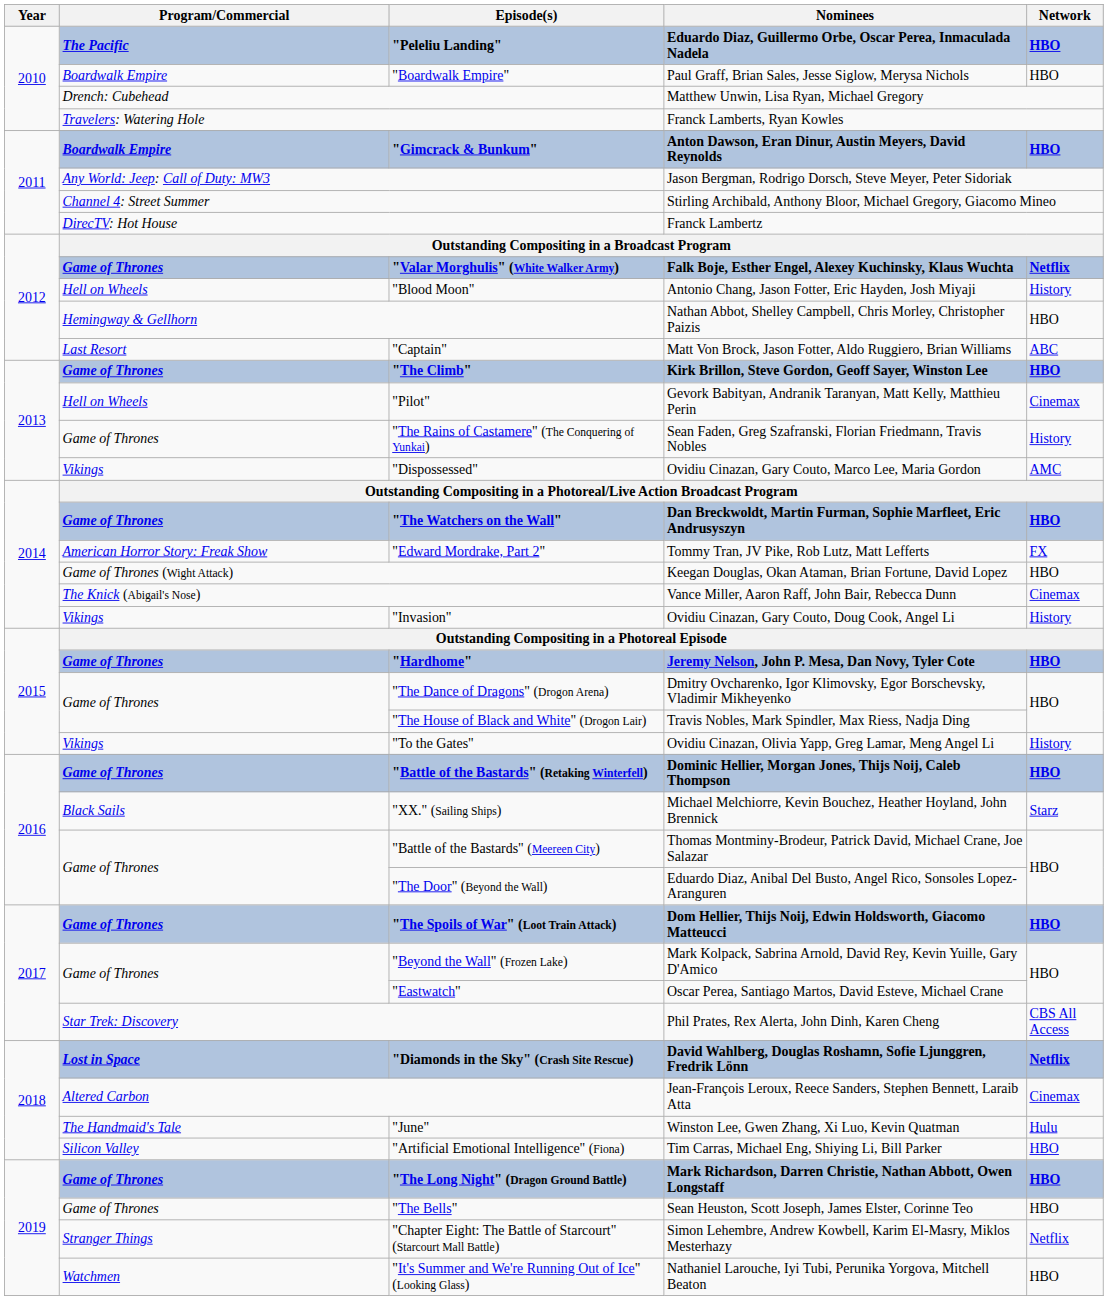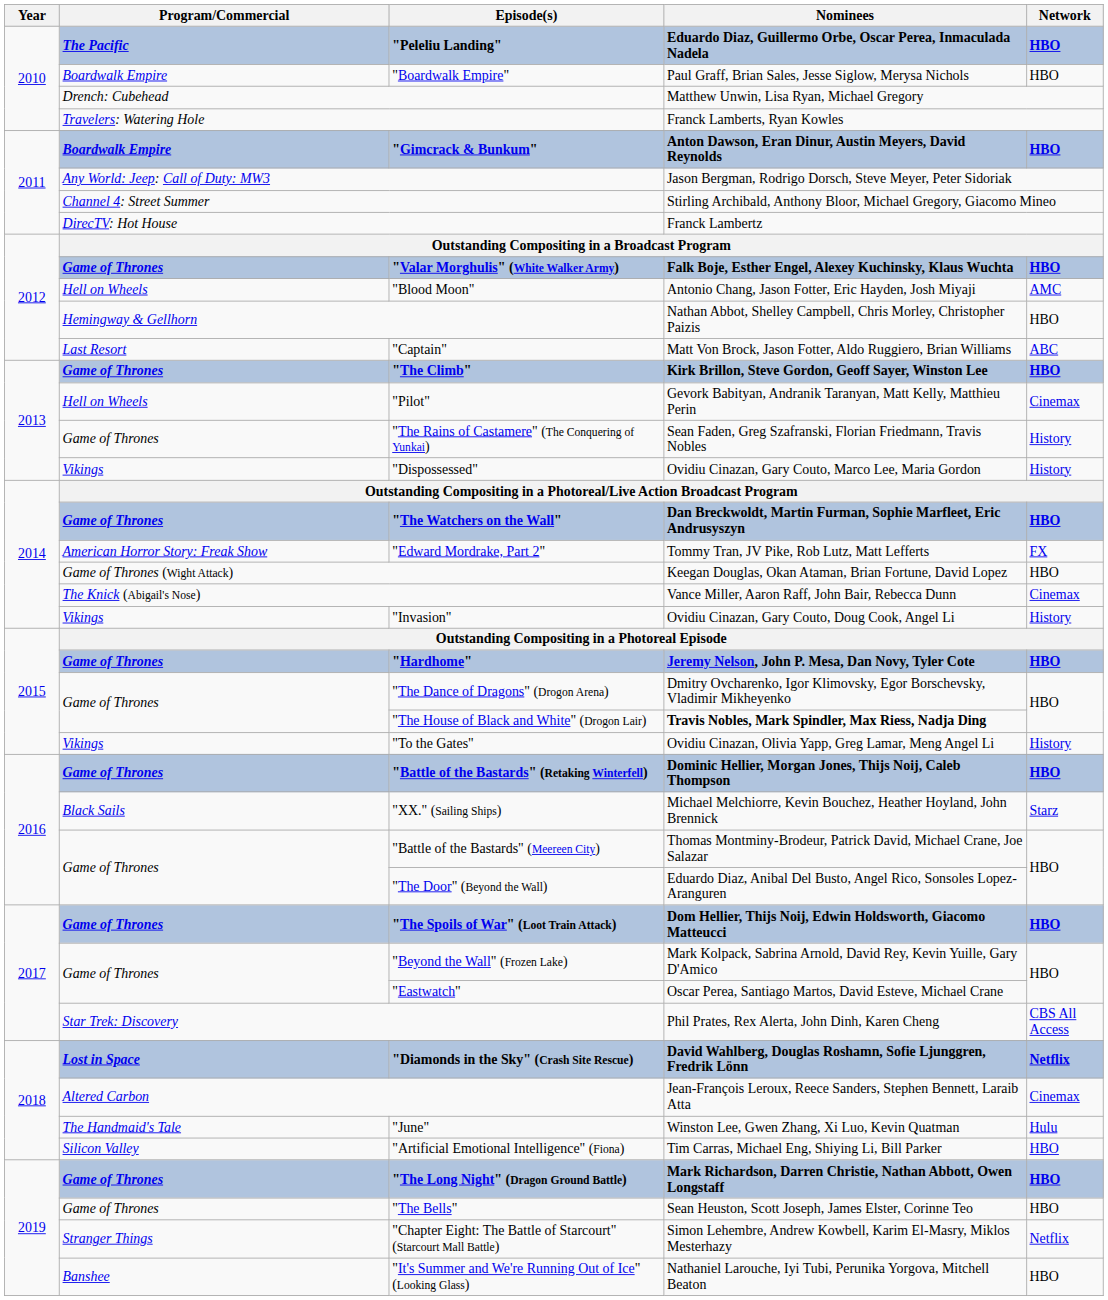(1050, 267) Netflix -> (1045, 267) HBO
(1050, 289) History -> (1045, 289) AMC
(1045, 469) AMC -> (1050, 469) History
(818, 721) normal -> (827, 721) bold
(91, 1276) Watchmen -> (86, 1276) Banshee
